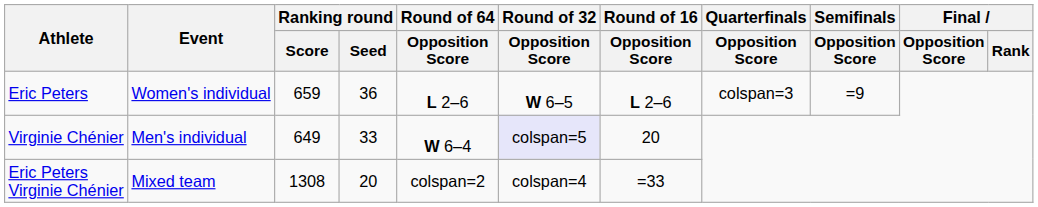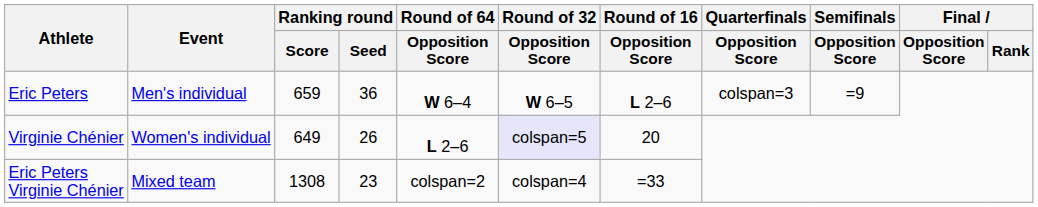(201, 94) Women's individual -> (189, 94) Men's individual
(448, 103) L 2–6 -> (448, 103) W 6–4
(189, 138) Men's individual -> (201, 138) Women's individual
(368, 138) 33 -> (368, 138) 26
(448, 147) W 6–4 -> (448, 147) L 2–6
(368, 181) 20 -> (368, 181) 23
